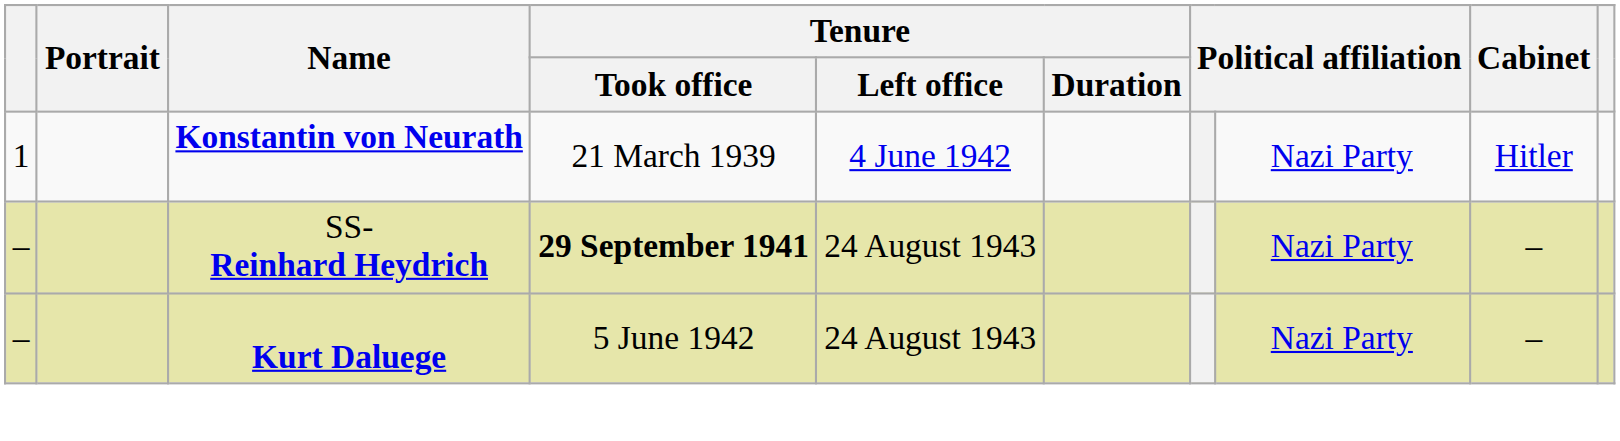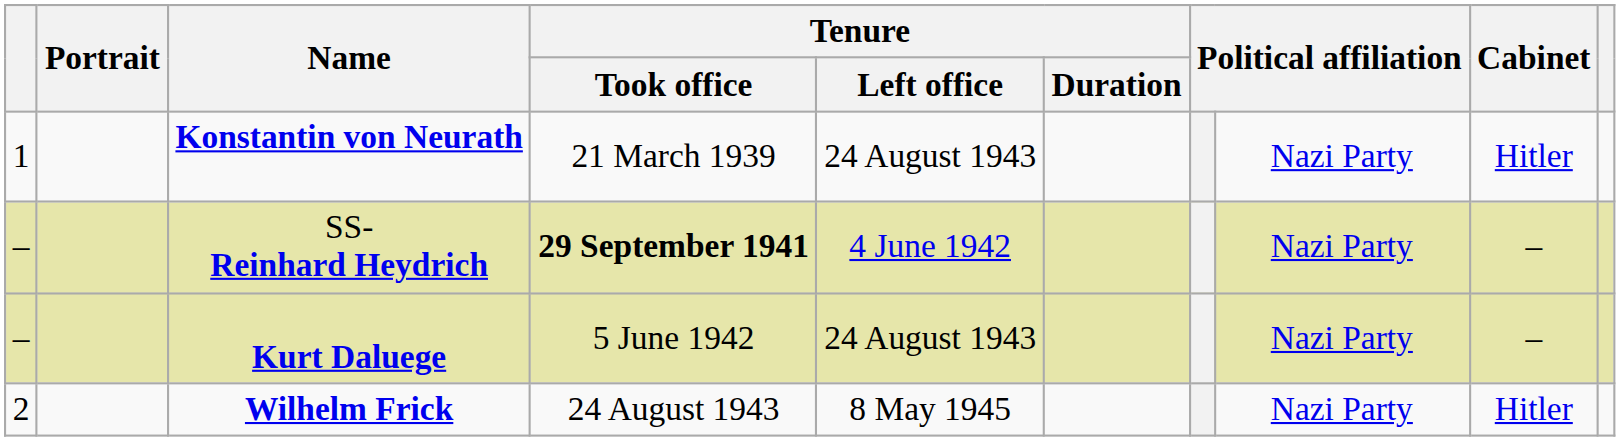(930, 155) 4 June 1942 -> (930, 155) 24 August 1943
(930, 246) 24 August 1943 -> (930, 246) 4 June 1942
+ row: (349, 409)
